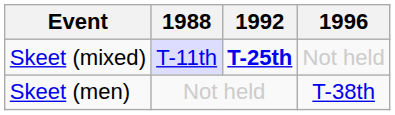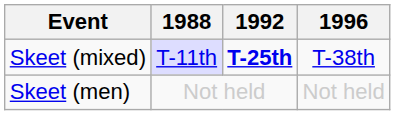(344, 57) Not held -> (344, 57) T-38th
(344, 92) T-38th -> (344, 92) Not held
